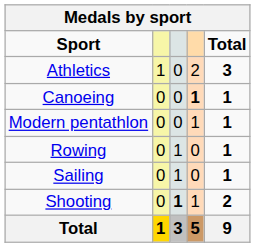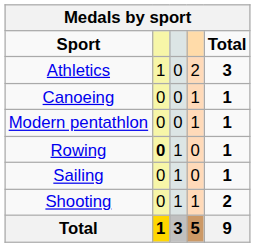(195, 97) bold -> (195, 97) normal
(161, 149) normal -> (161, 149) bold
(178, 202) bold -> (178, 202) normal
